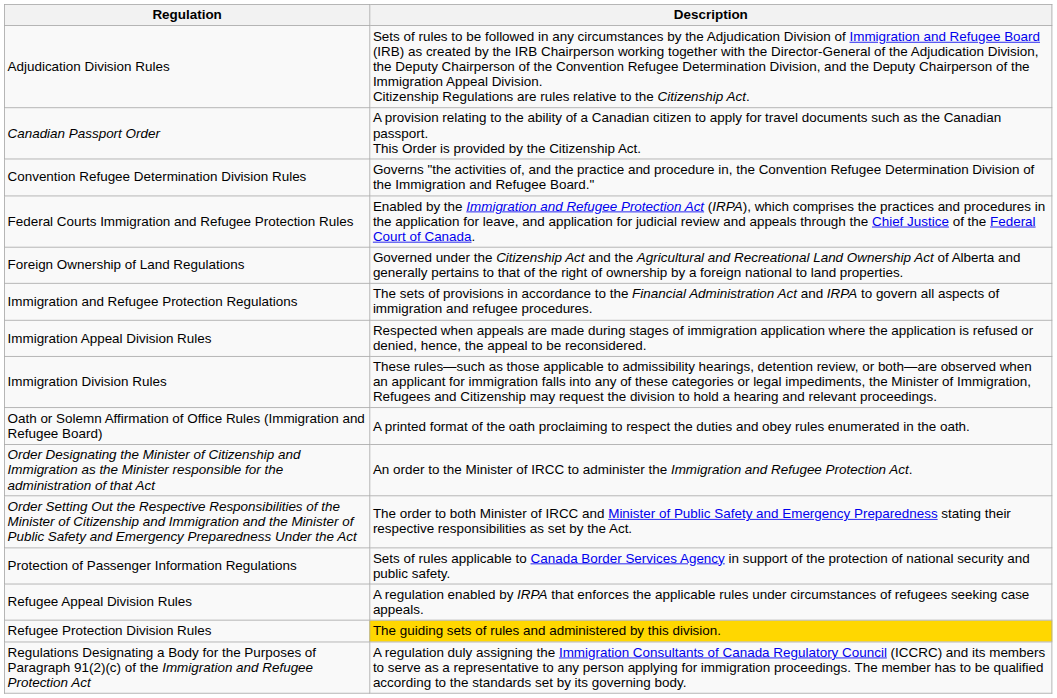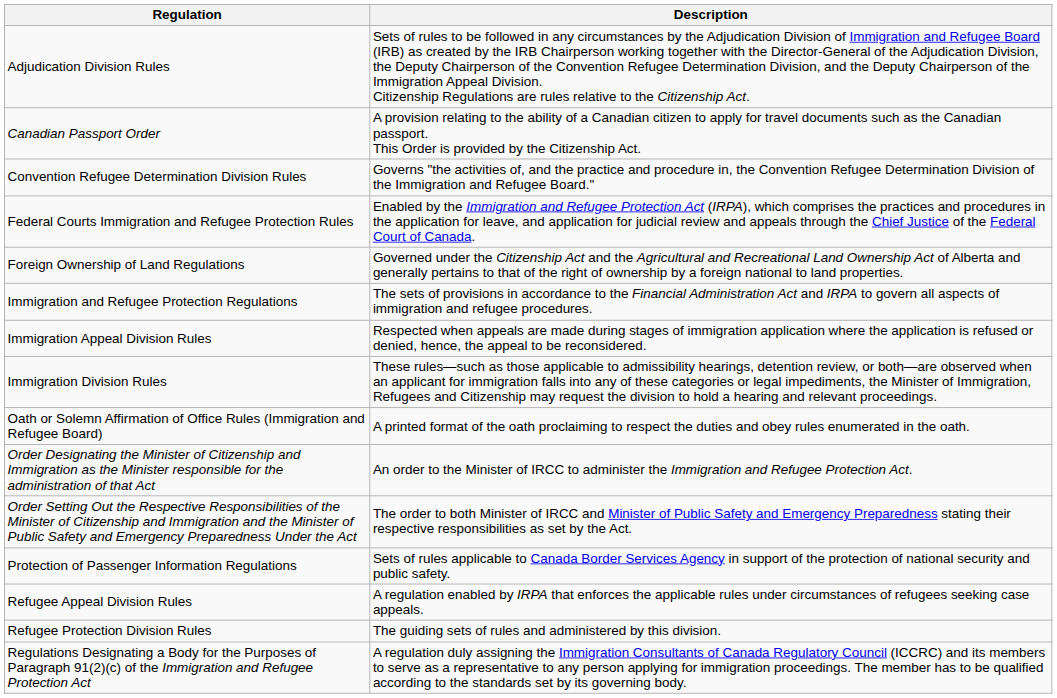(547, 631) gold background -> (547, 631) no background
